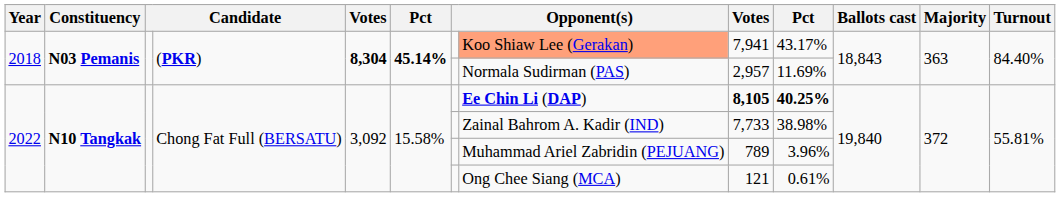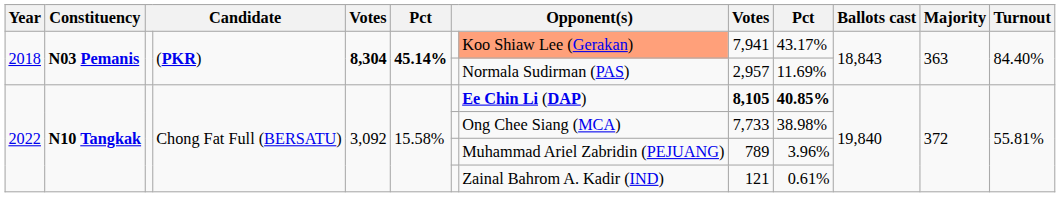(803, 98) 40.25% -> (803, 98) 40.85%
(563, 125) Zainal Bahrom A. Kadir (IND) -> (541, 125) Ong Chee Siang (MCA)
(541, 178) Ong Chee Siang (MCA) -> (563, 178) Zainal Bahrom A. Kadir (IND)
